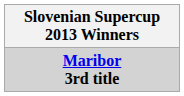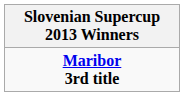(92, 69) lightgrey background -> (92, 69) no background
